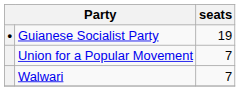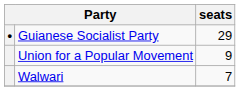(225, 35) 19 -> (225, 35) 29
(228, 56) 7 -> (228, 56) 9
